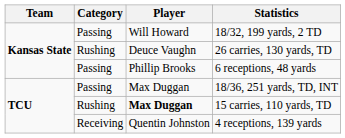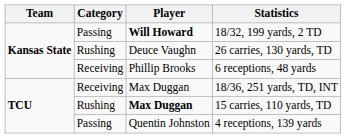(159, 32) normal -> (161, 32) bold
(94, 68) Passing -> (100, 68) Receiving
(94, 87) Passing -> (100, 87) Receiving
(100, 123) Receiving -> (94, 123) Passing
